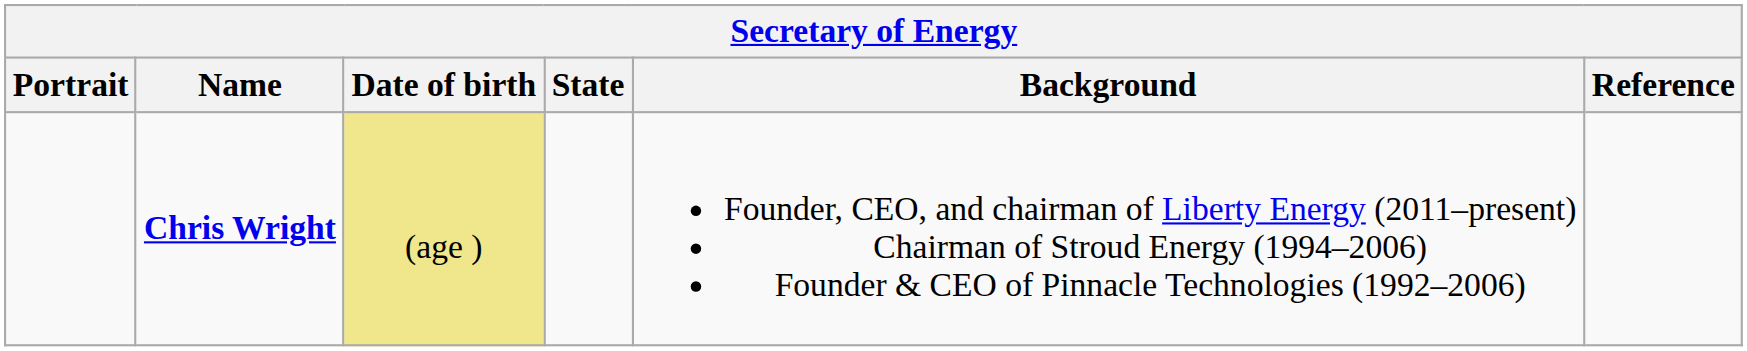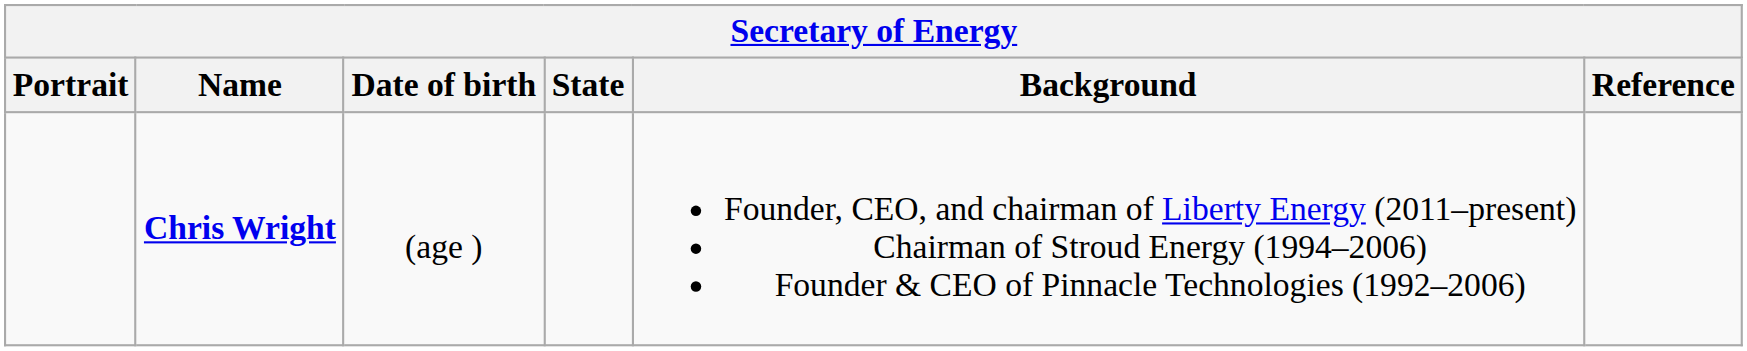(444, 246) khaki background -> (444, 246) no background
